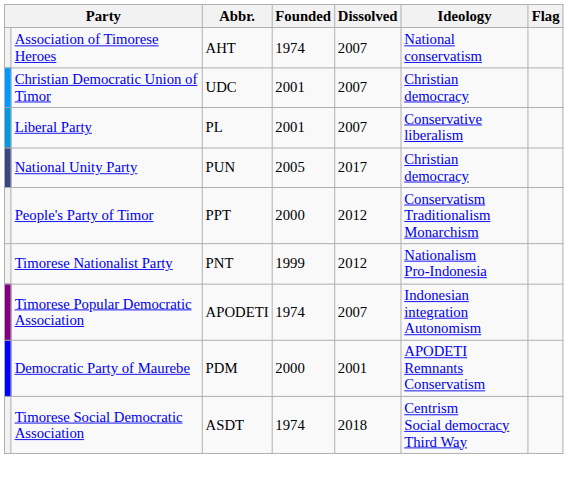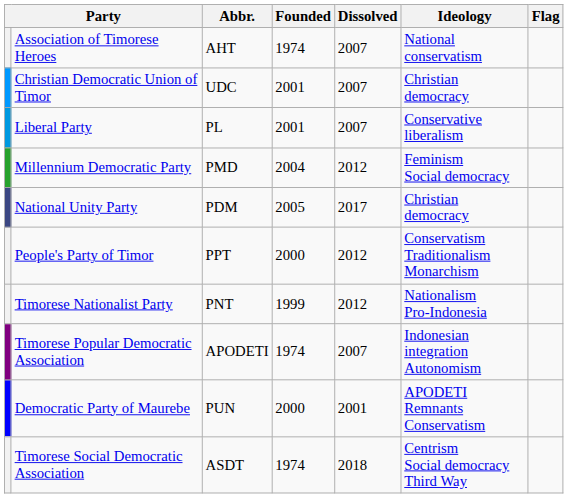+ row: (103, 167)
(220, 167) PUN -> (222, 207) PDM
(222, 368) PDM -> (220, 408) PUN
